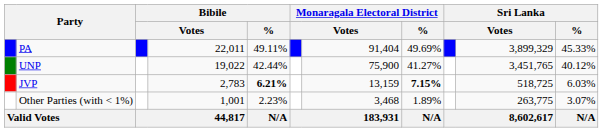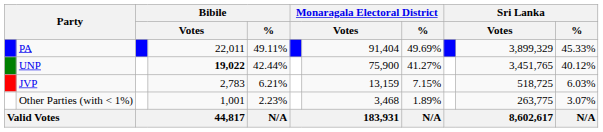(230, 65) normal -> (230, 65) bold
(272, 83) bold -> (273, 83) normal
(426, 83) bold -> (427, 83) normal
